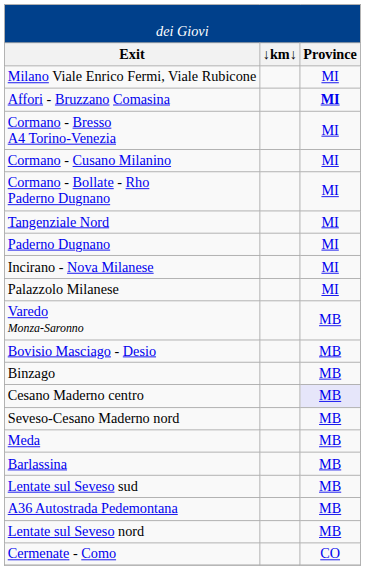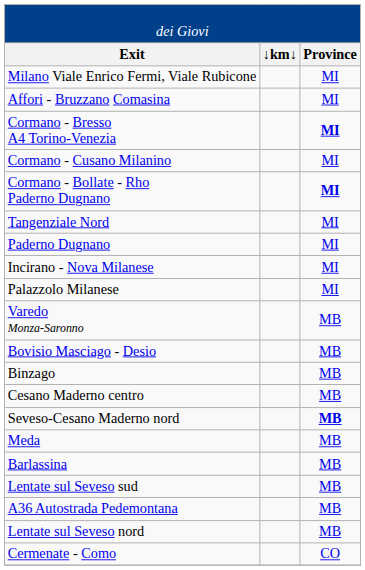(330, 99) bold -> (330, 99) normal
(330, 130) normal -> (330, 130) bold
(330, 191) normal -> (330, 191) bold
(330, 396) lavender background -> (330, 396) no background
(330, 418) normal -> (330, 418) bold
